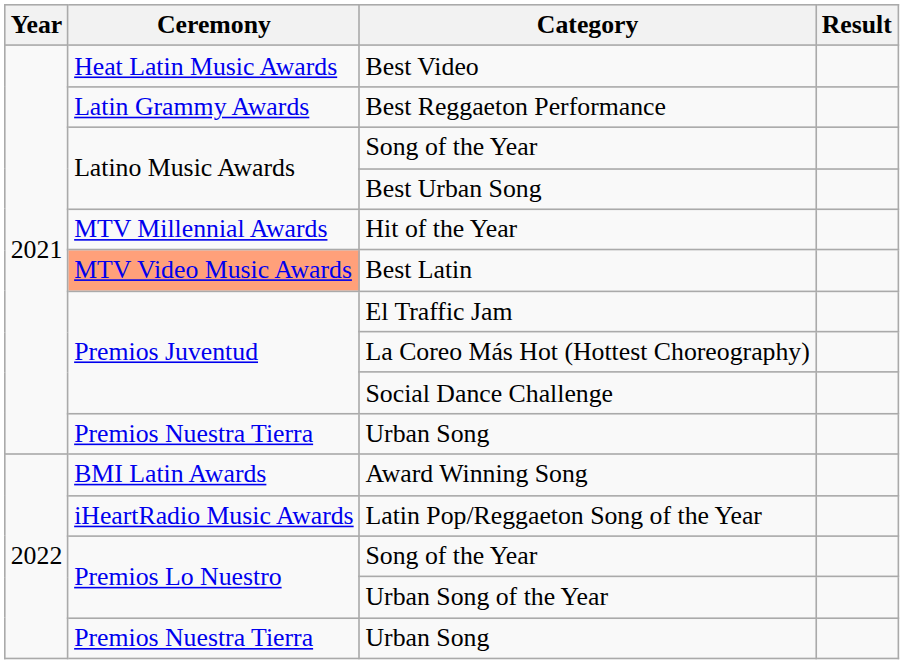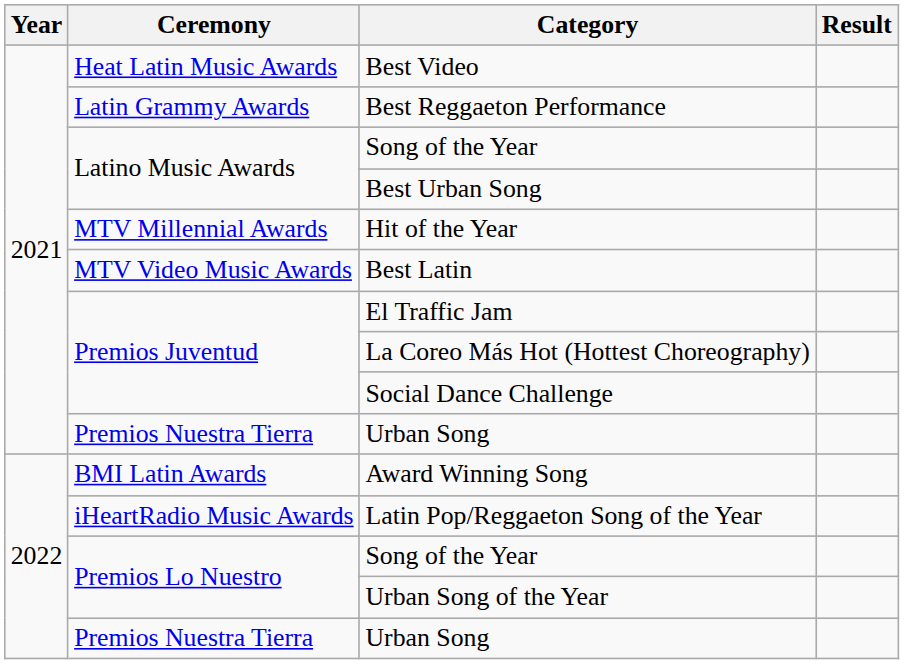(213, 270) lightsalmon background -> (213, 270) no background
